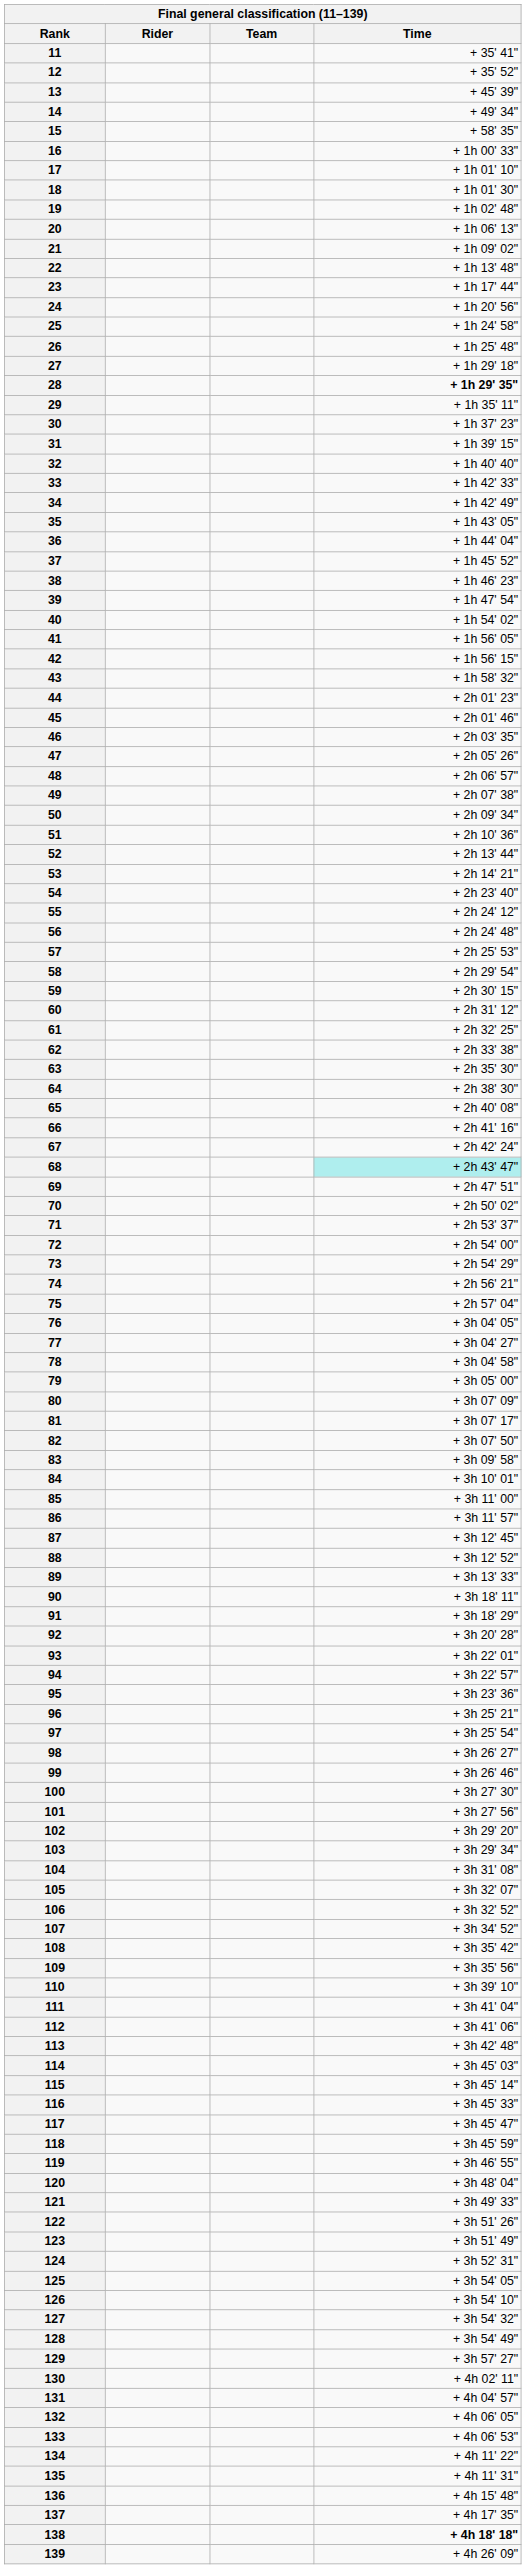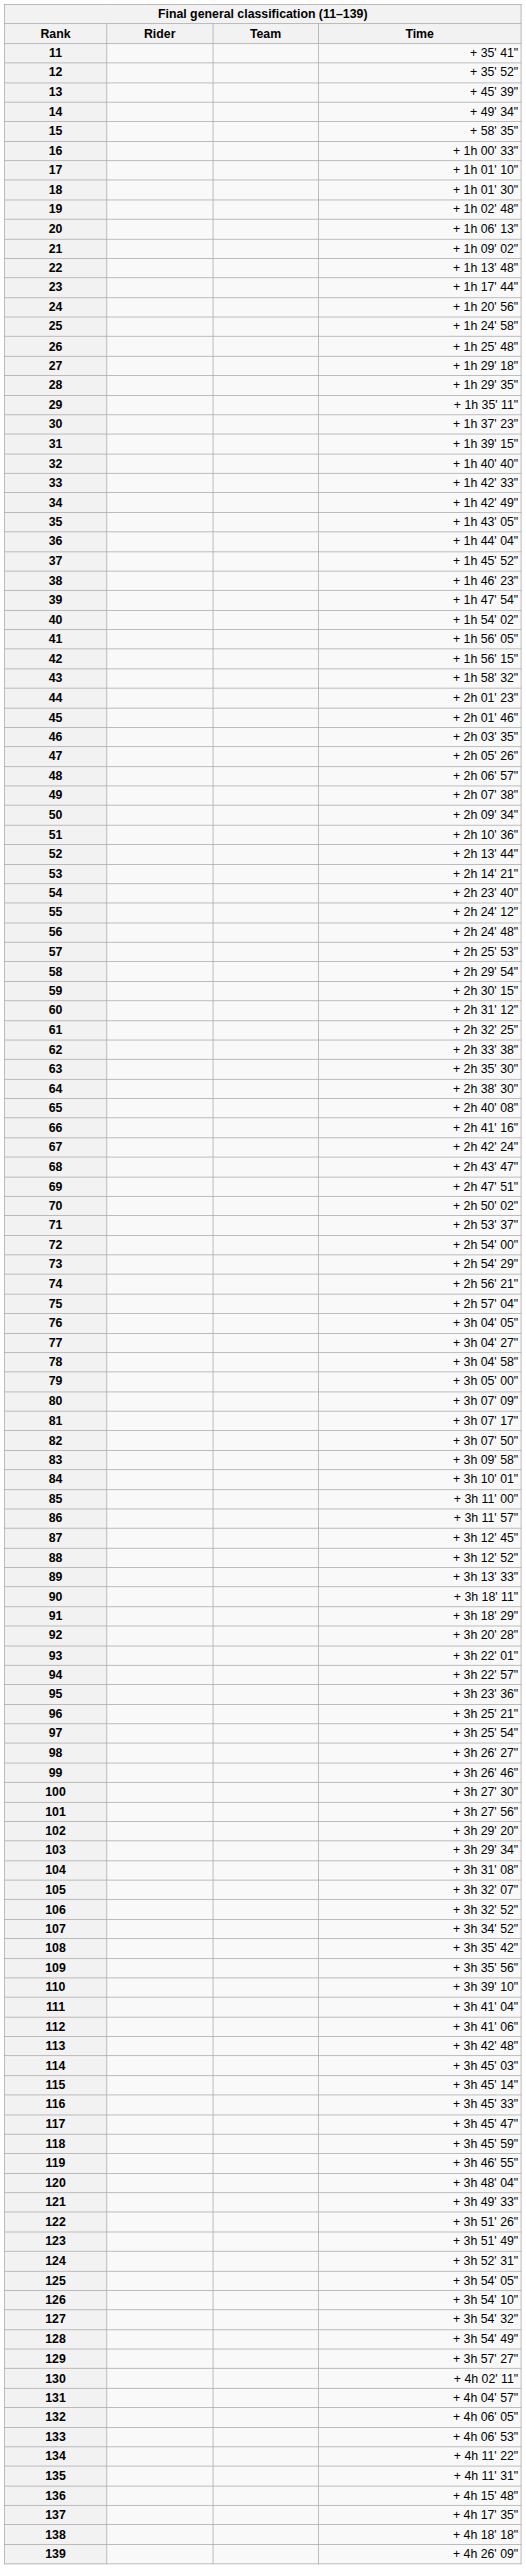(484, 385) bold -> (486, 385) normal
(486, 1167) paleturquoise background -> (486, 1167) no background
(484, 2534) bold -> (486, 2534) normal
